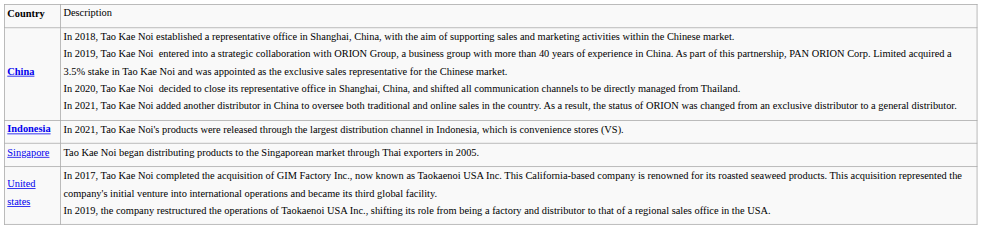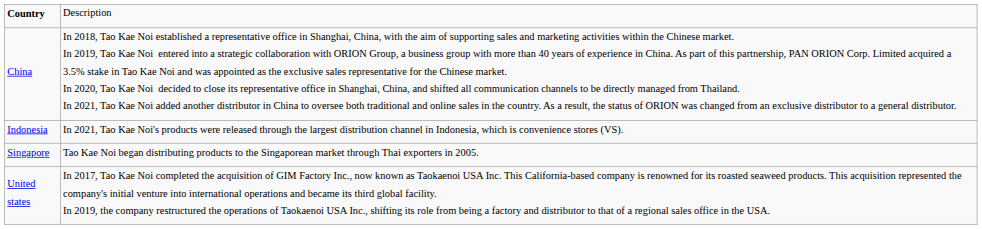(21, 74) bold -> (20, 71) normal
(29, 132) bold -> (27, 129) normal
